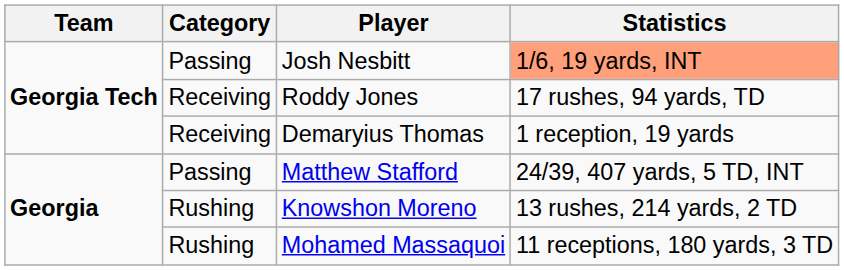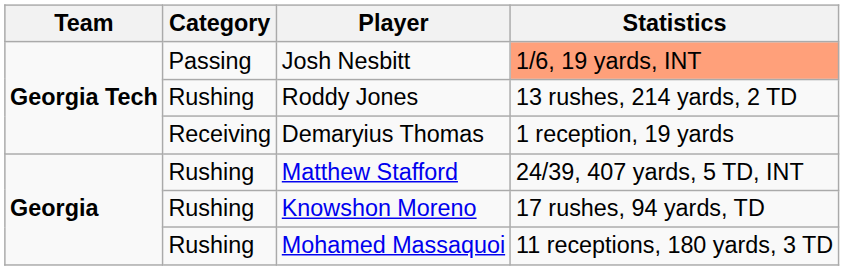(220, 97) Receiving -> (211, 97) Rushing
(640, 97) 17 rushes, 94 yards, TD -> (657, 97) 13 rushes, 214 yards, 2 TD
(210, 171) Passing -> (211, 171) Rushing
(657, 208) 13 rushes, 214 yards, 2 TD -> (640, 208) 17 rushes, 94 yards, TD
